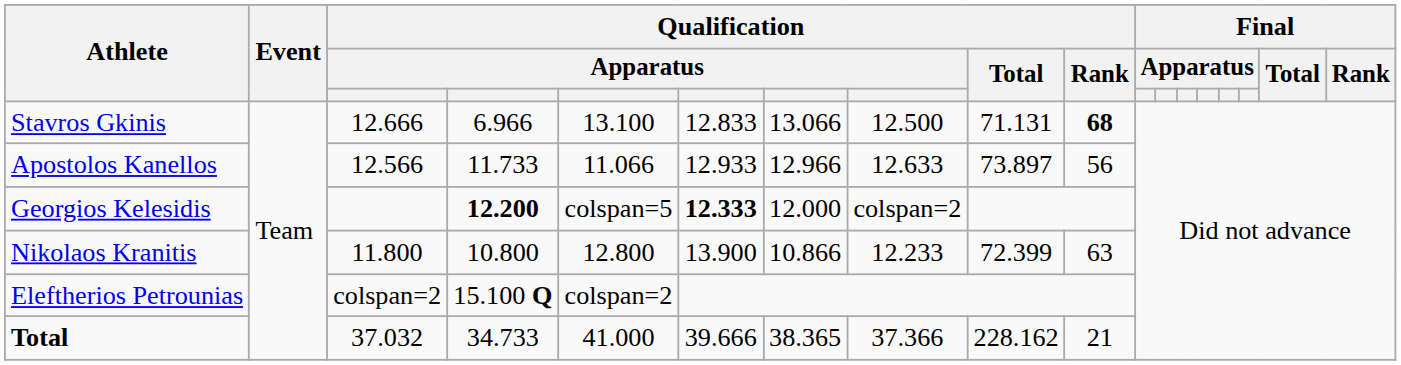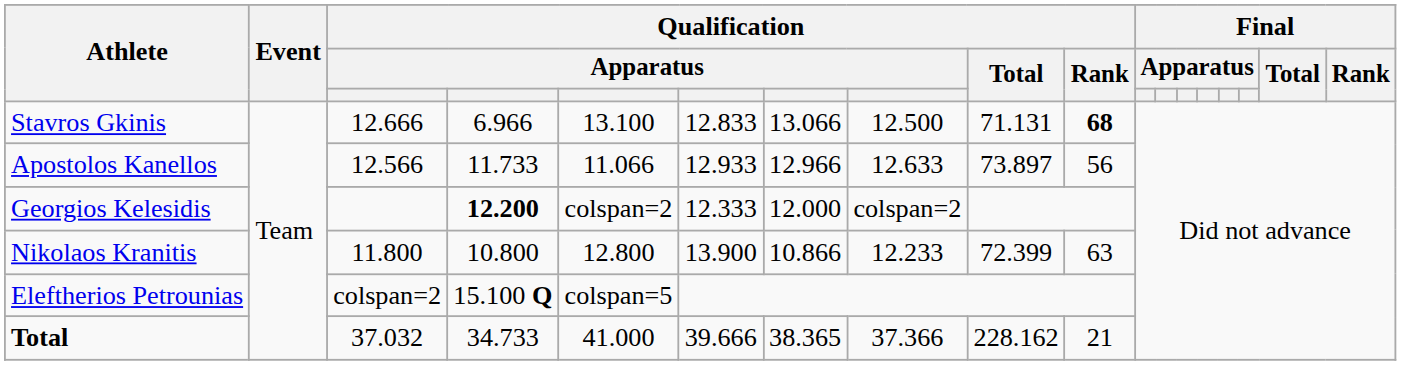(619, 208) colspan=5 -> (619, 208) colspan=2
(721, 208) bold -> (721, 208) normal
(619, 295) colspan=2 -> (619, 295) colspan=5
